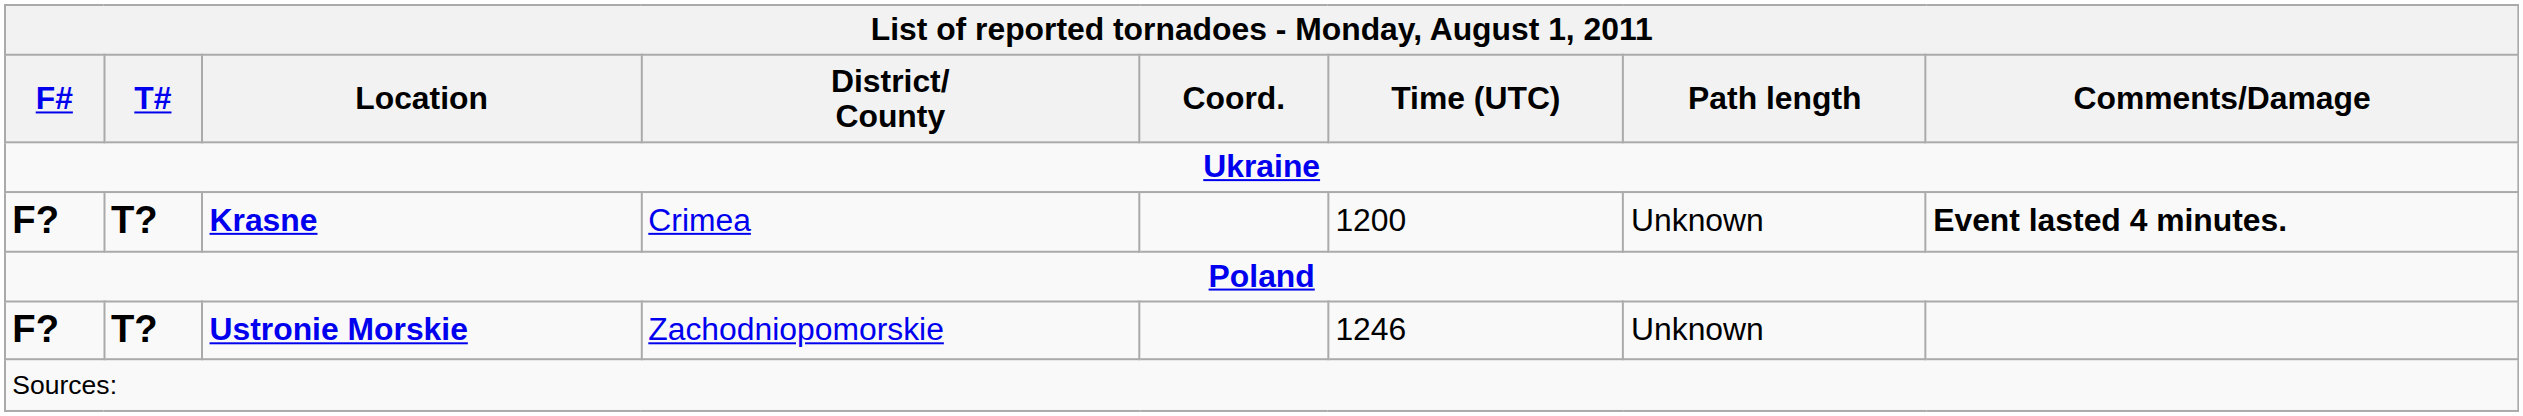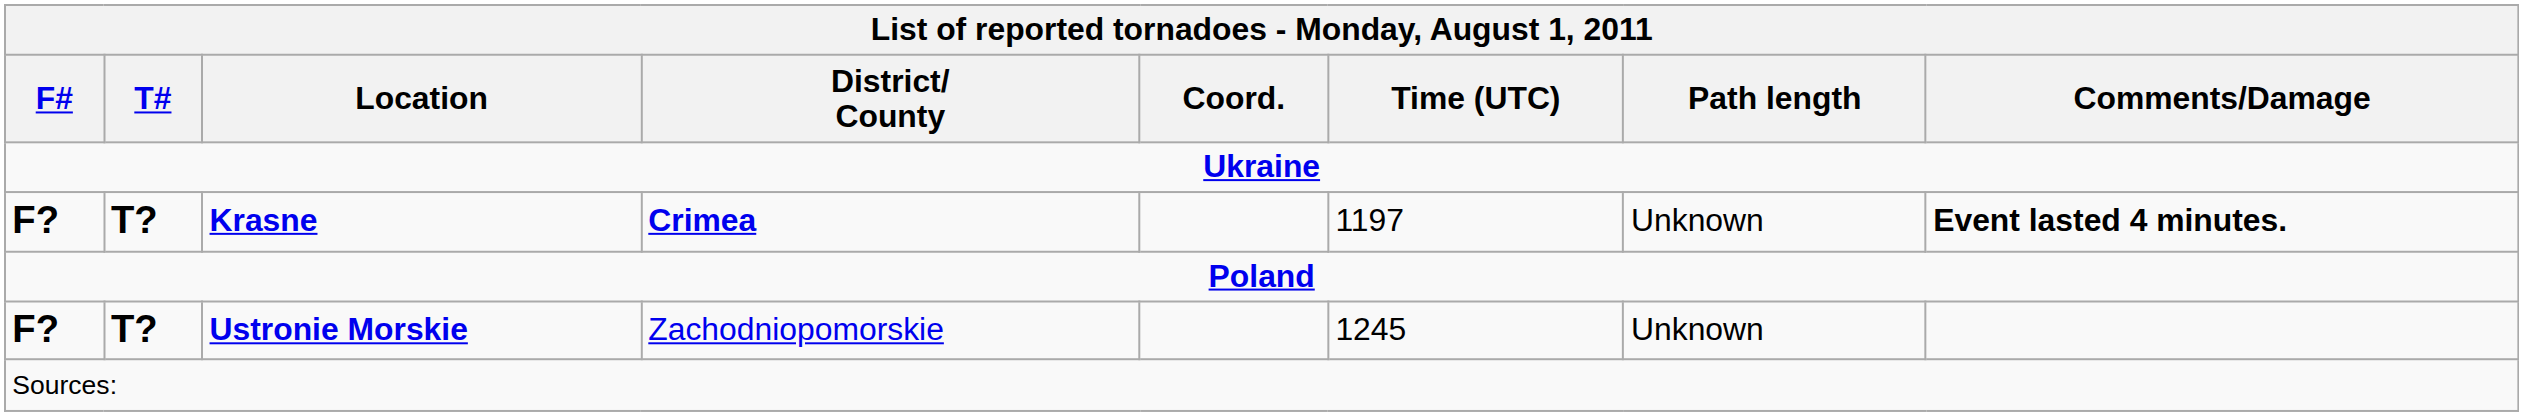(700, 221) normal -> (702, 221) bold
(1371, 221) 1200 -> (1370, 221) 1197
(1371, 329) 1246 -> (1371, 329) 1245
